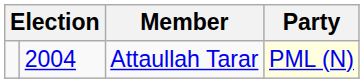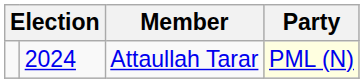(50, 59) 2004 -> (50, 59) 2024
